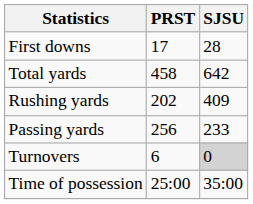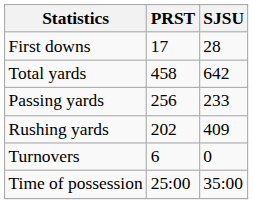rows swapped: (59, 101) <-> (56, 128)
(208, 156) lightgrey background -> (208, 156) no background
